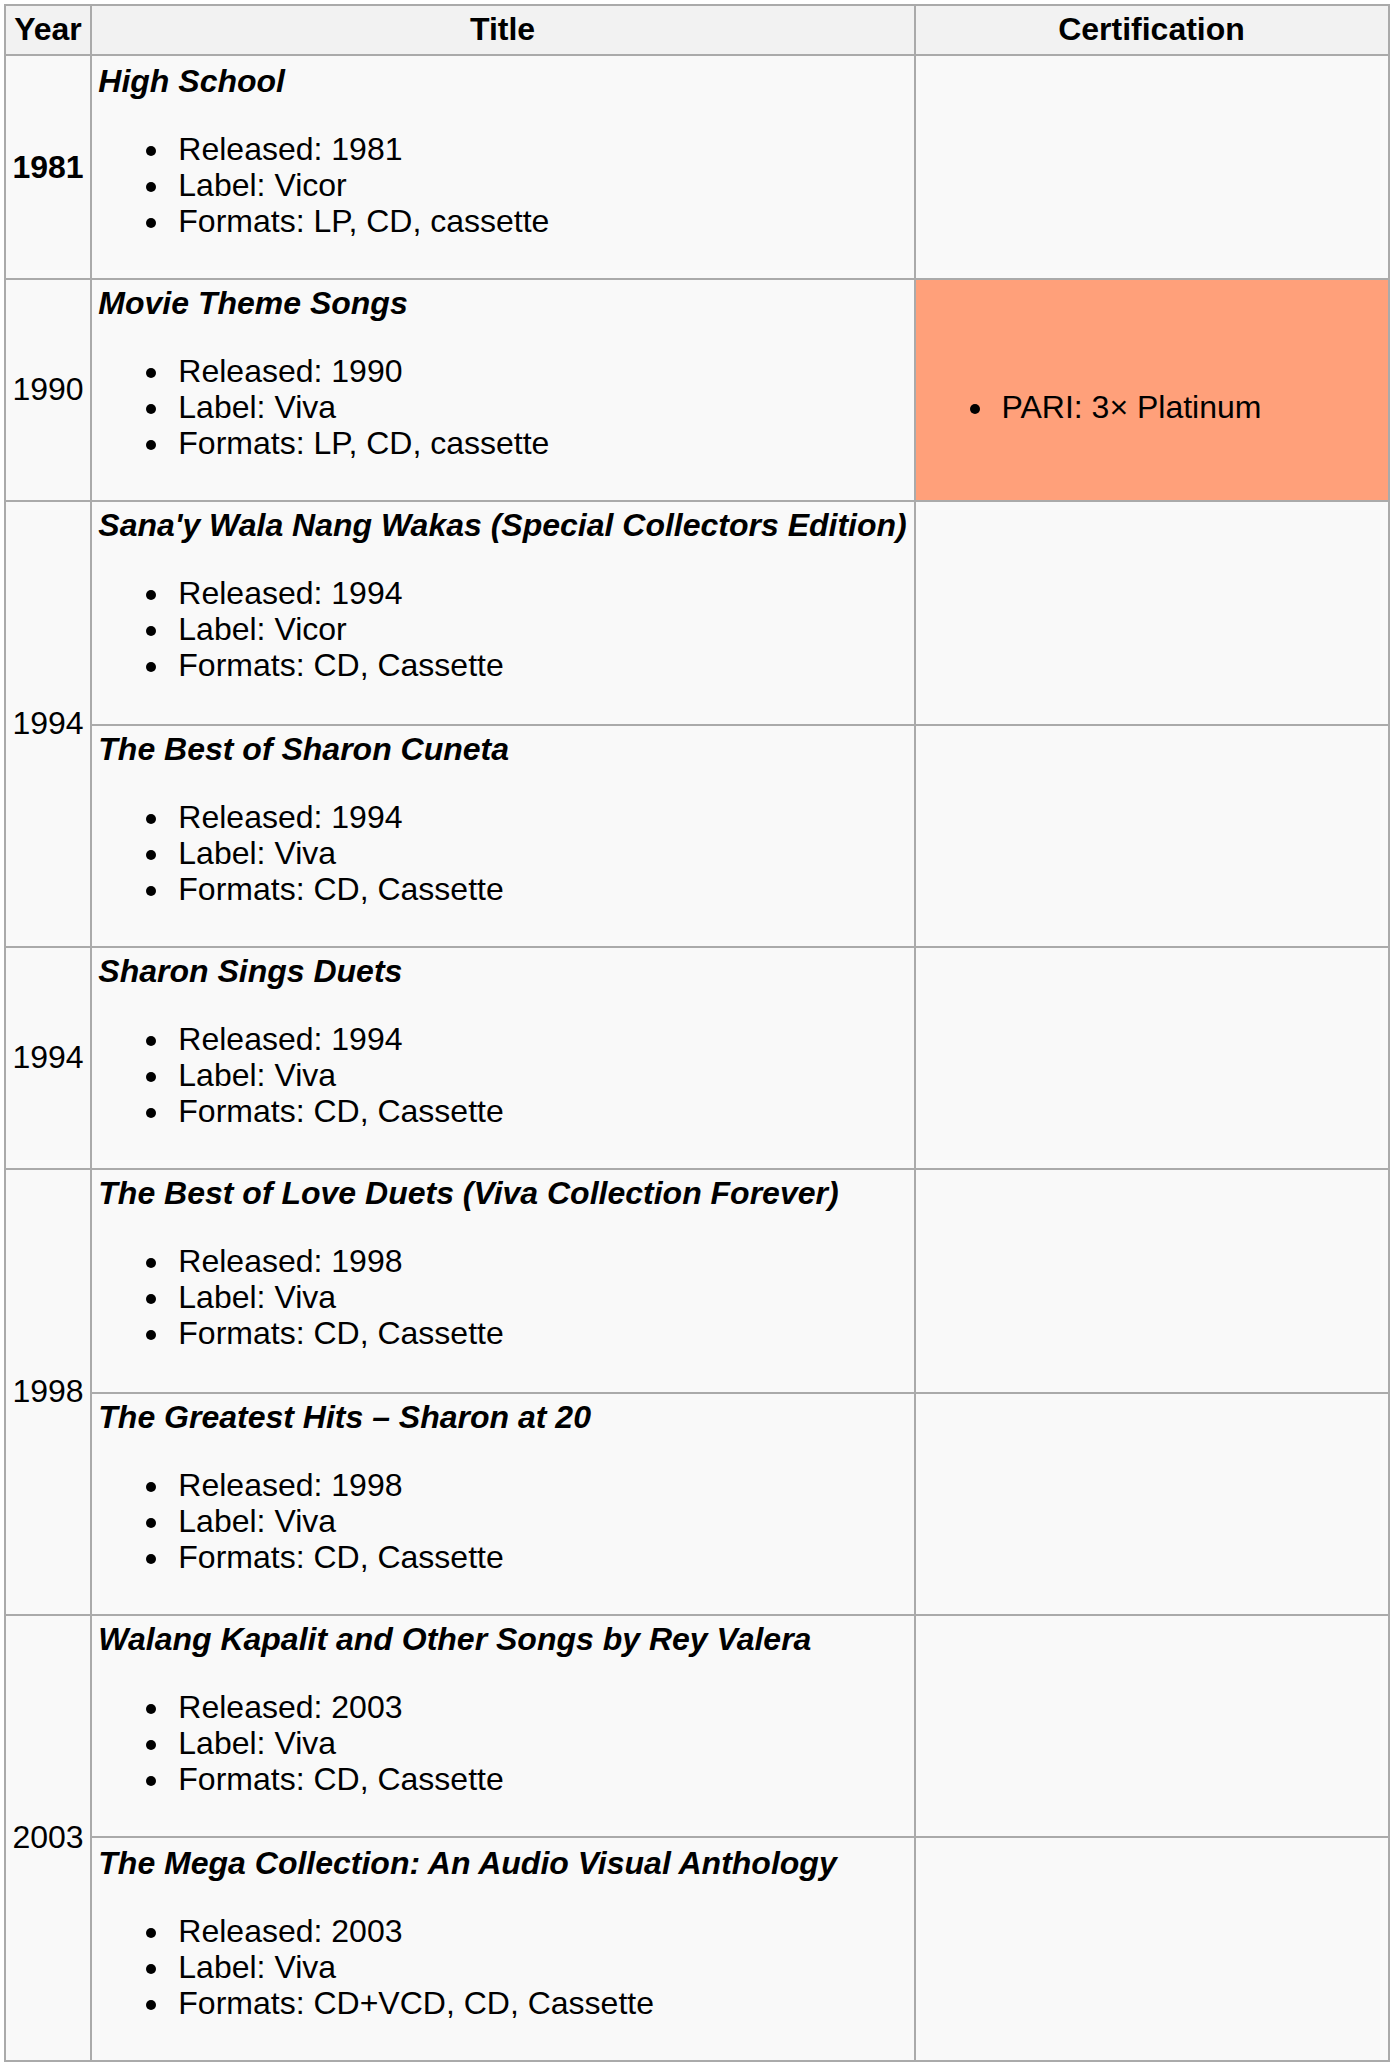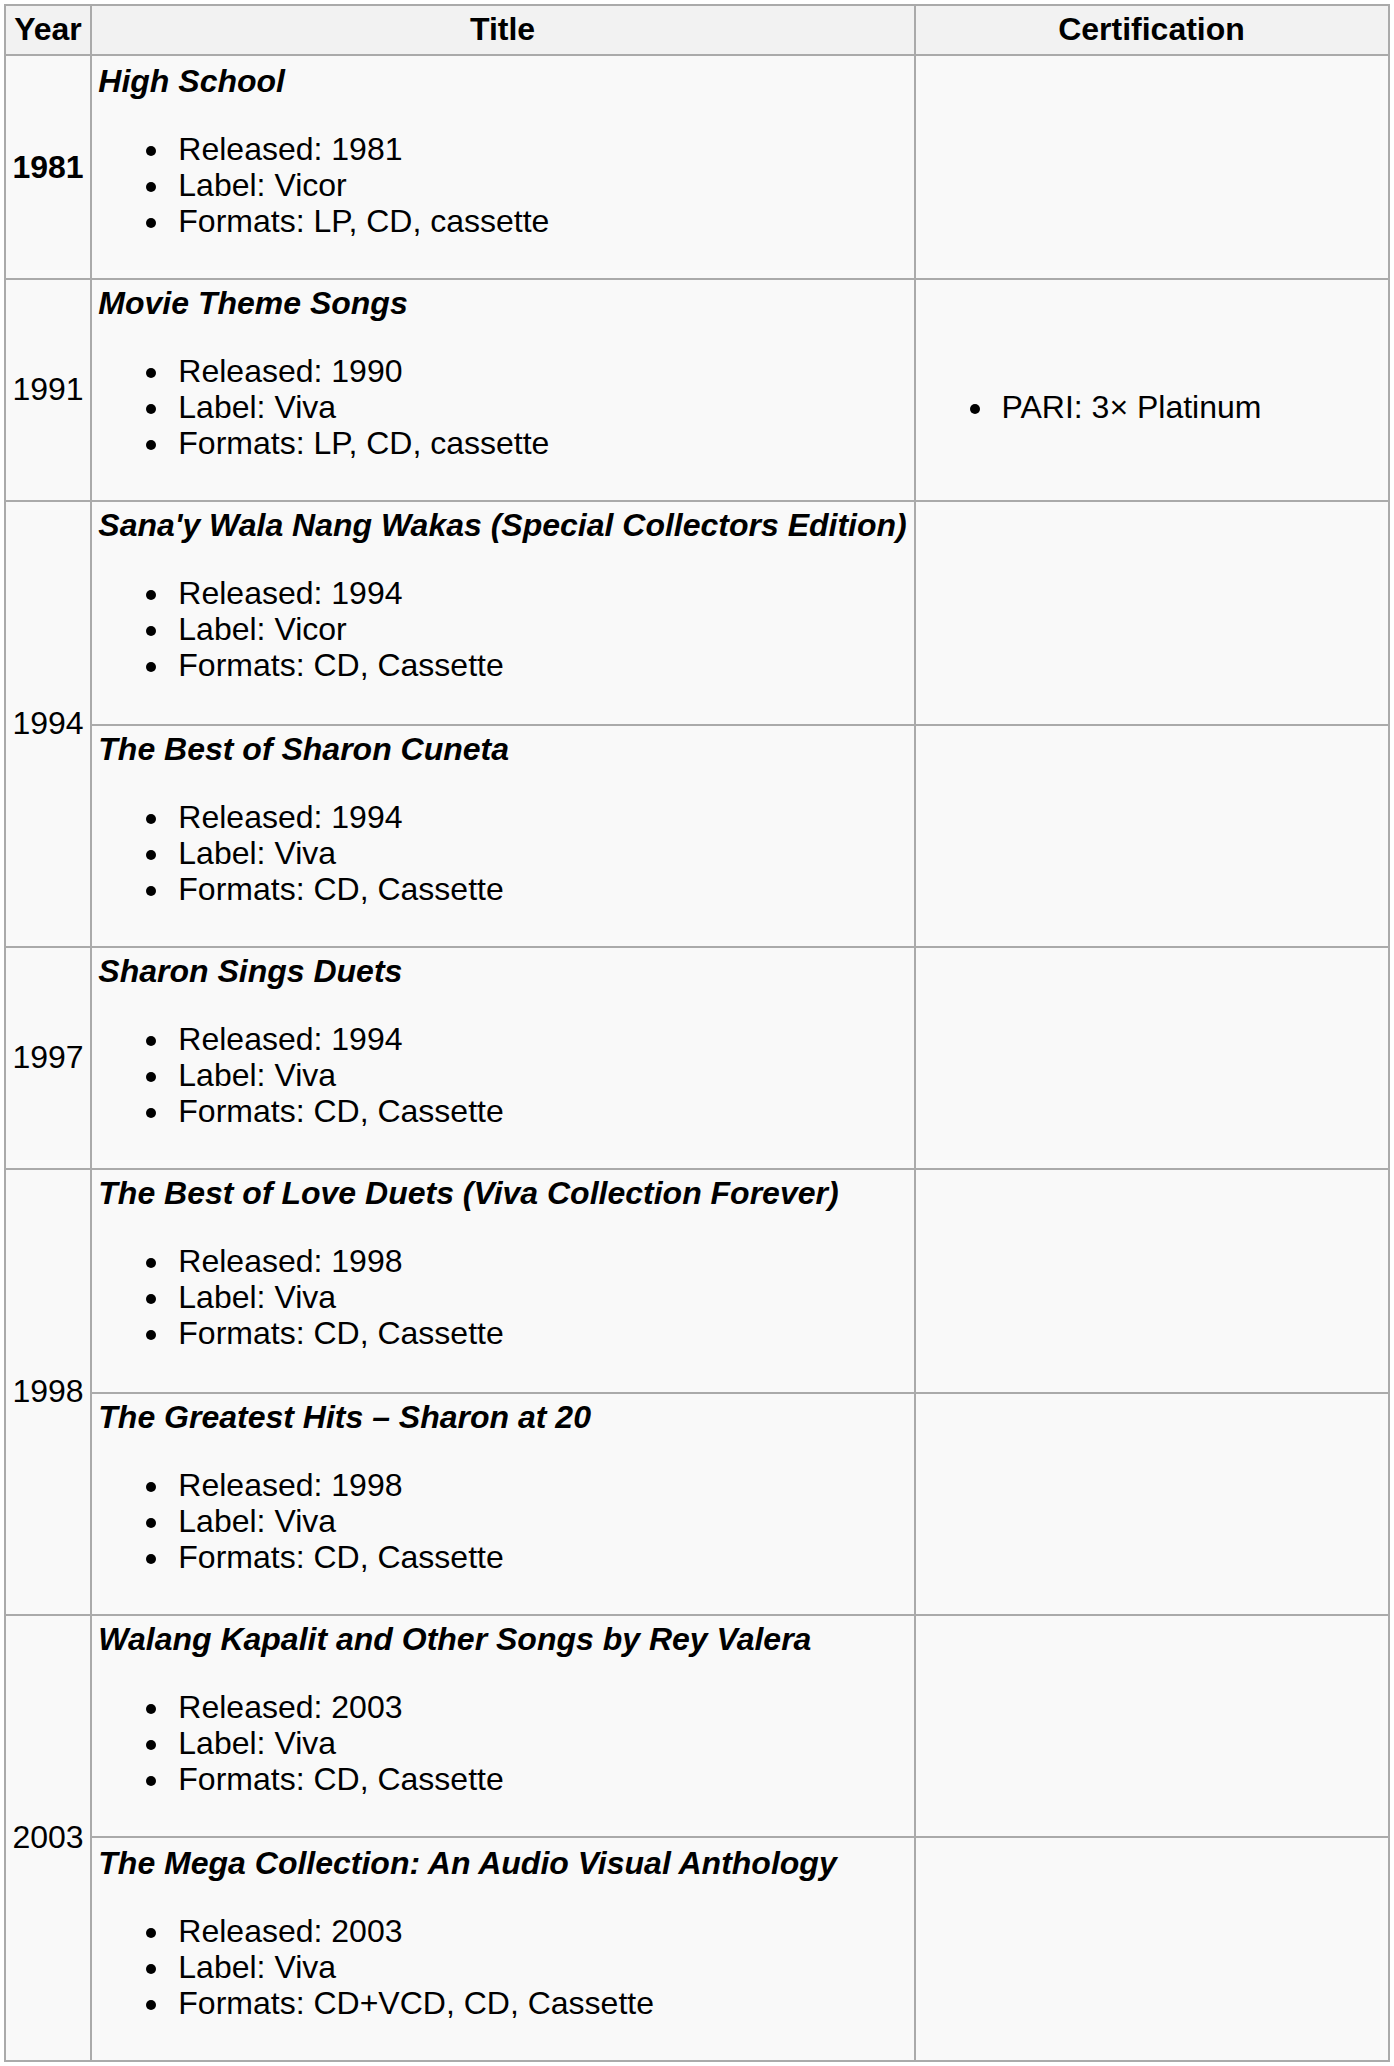(48, 389) 1990 -> (48, 389) 1991
(1152, 408) lightsalmon background -> (1152, 408) no background
(48, 1057) 1994 -> (48, 1057) 1997
